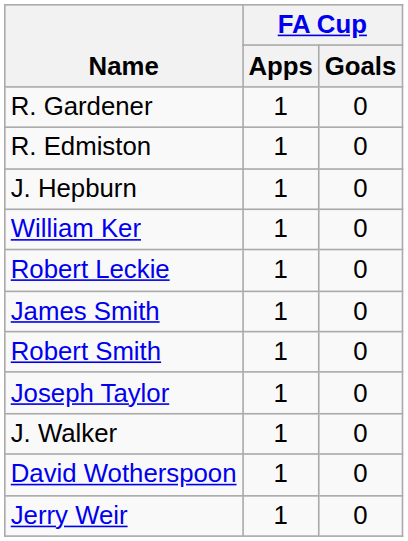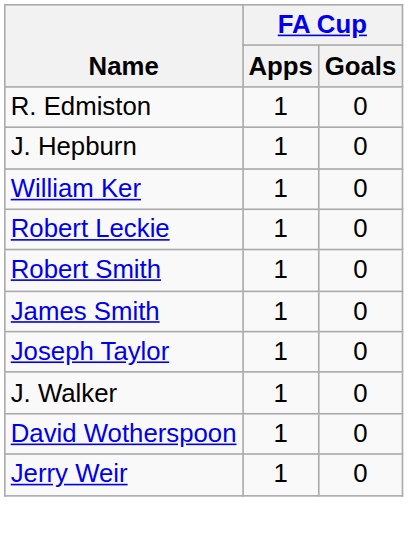- row: (82, 106)
rows swapped: (85, 310) <-> (86, 351)
